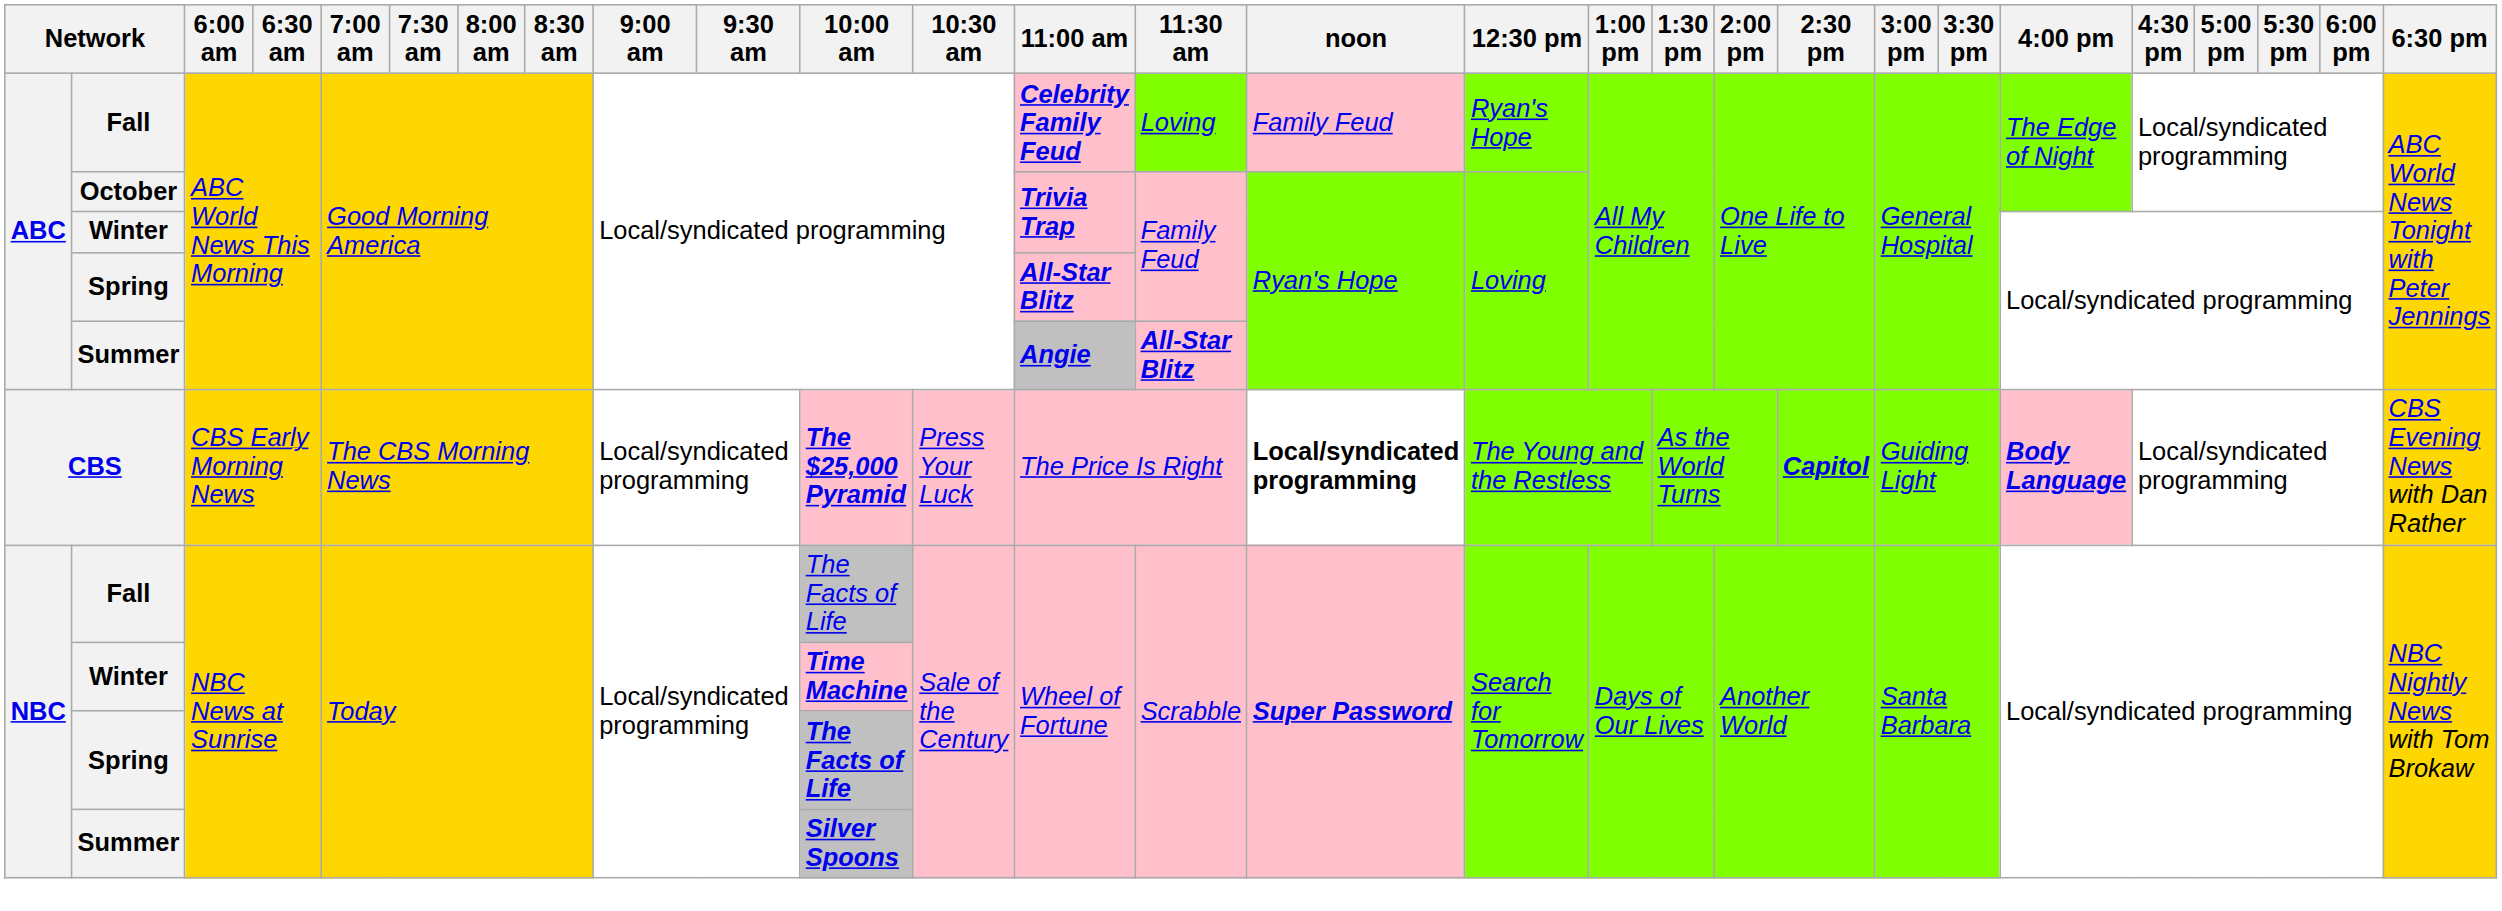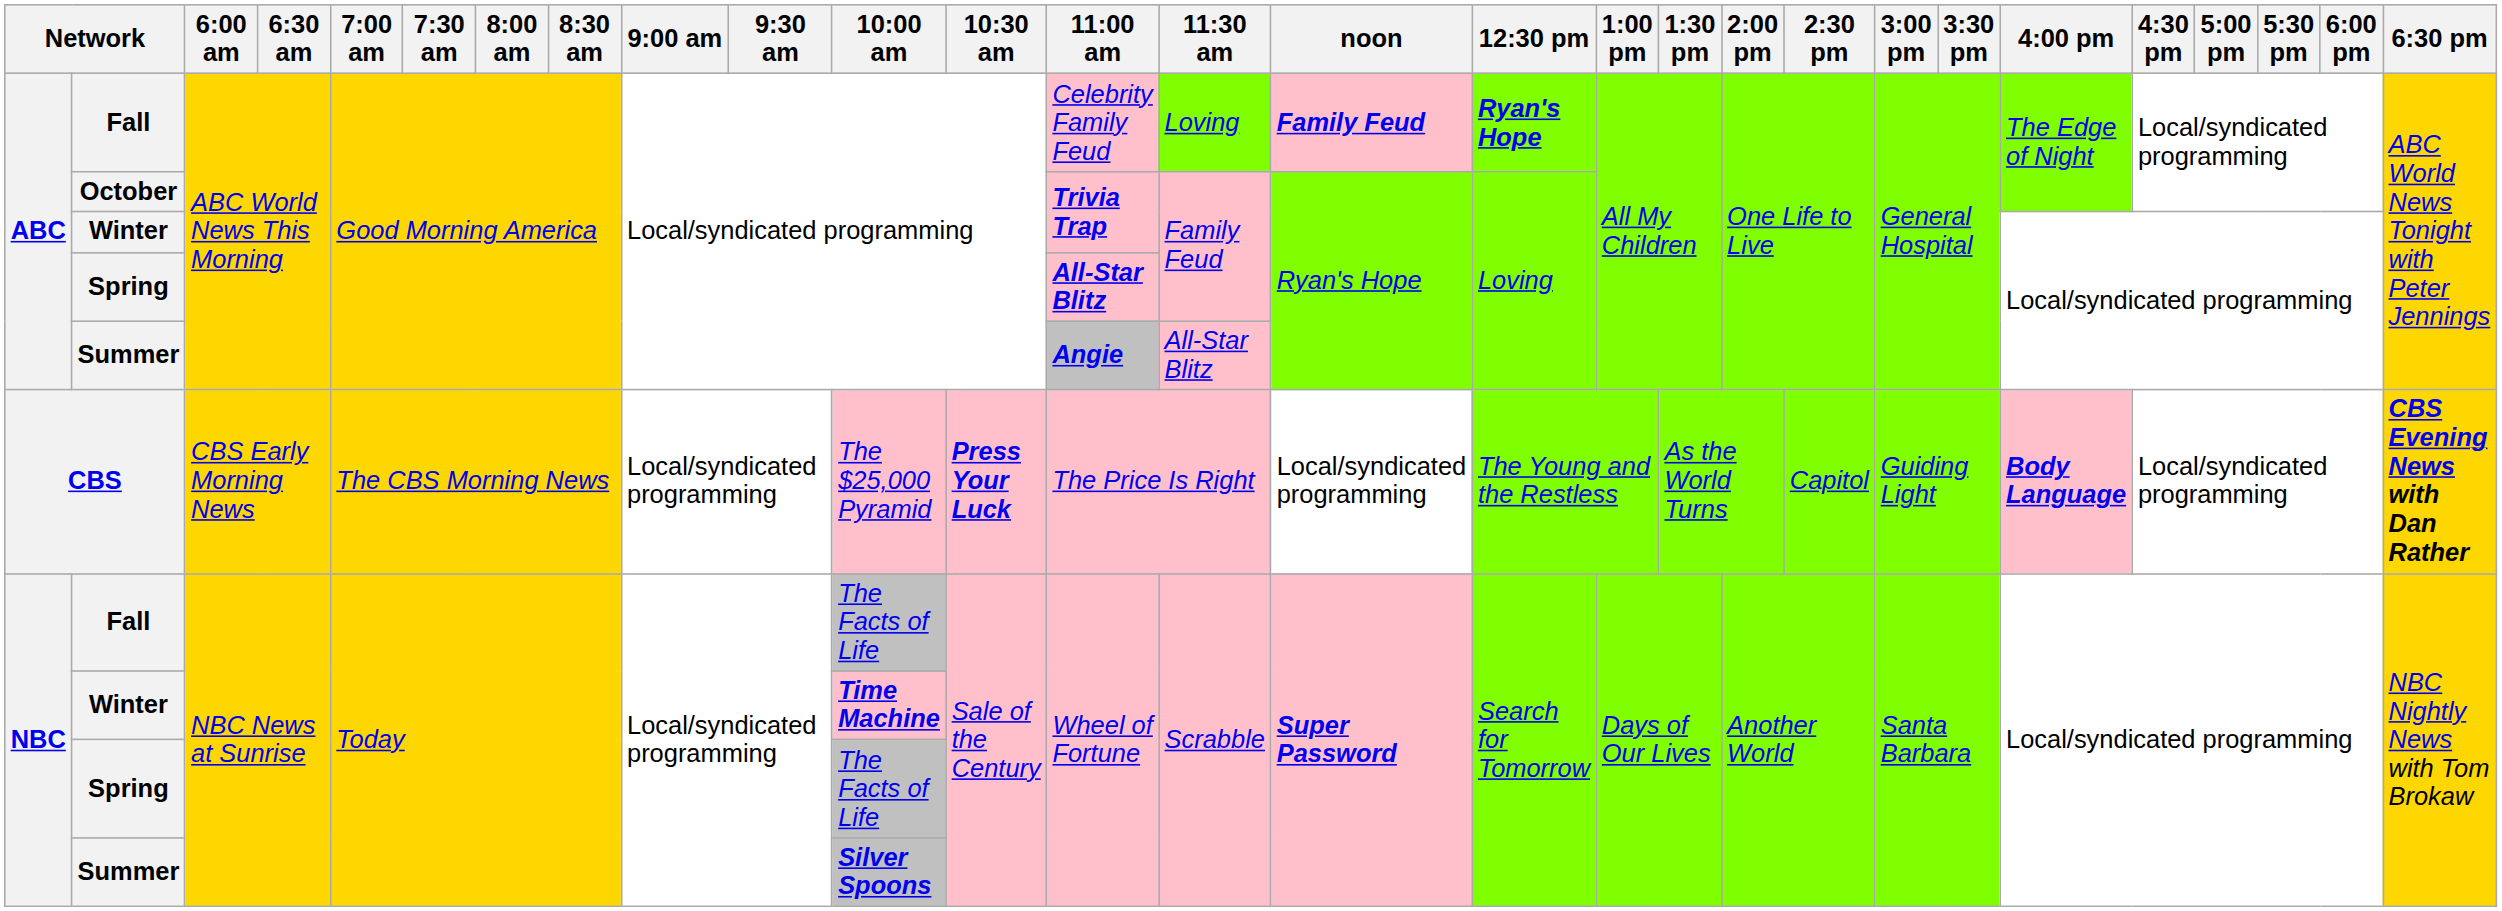(1074, 122) bold -> (1103, 122) normal
(1323, 122) normal -> (1351, 122) bold
(1509, 122) normal -> (1519, 122) bold
(1186, 355) bold -> (1206, 355) normal
(856, 467) bold -> (885, 481) normal
(952, 467) normal -> (986, 481) bold
(1356, 467) bold -> (1371, 481) normal
(1826, 467) bold -> (1829, 481) normal
(2438, 467) normal -> (2438, 481) bold
(855, 759) bold -> (883, 788) normal
